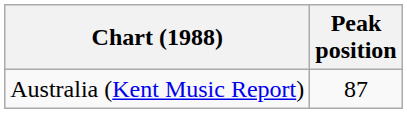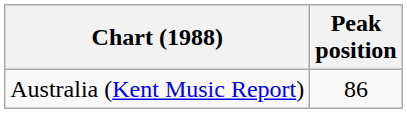(356, 88) 87 -> (356, 88) 86
